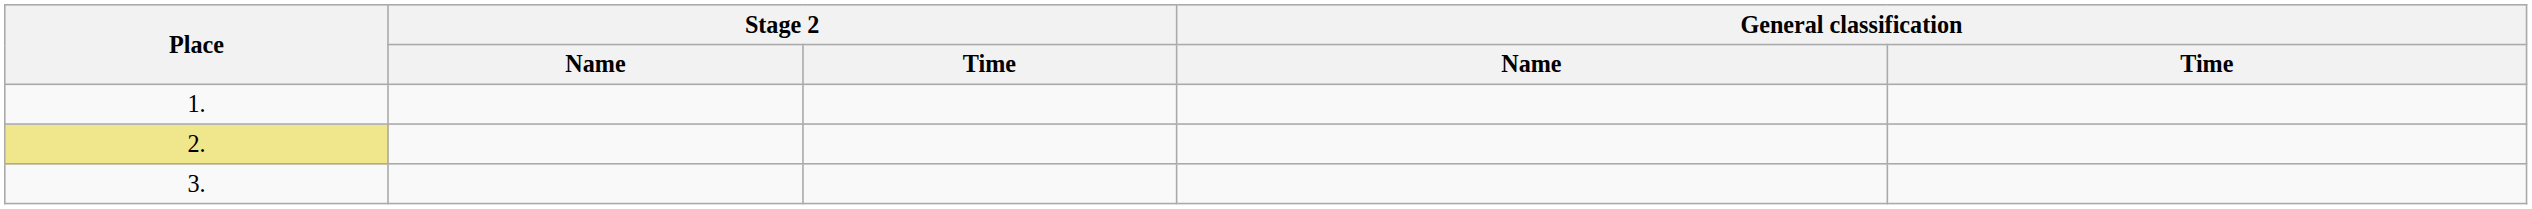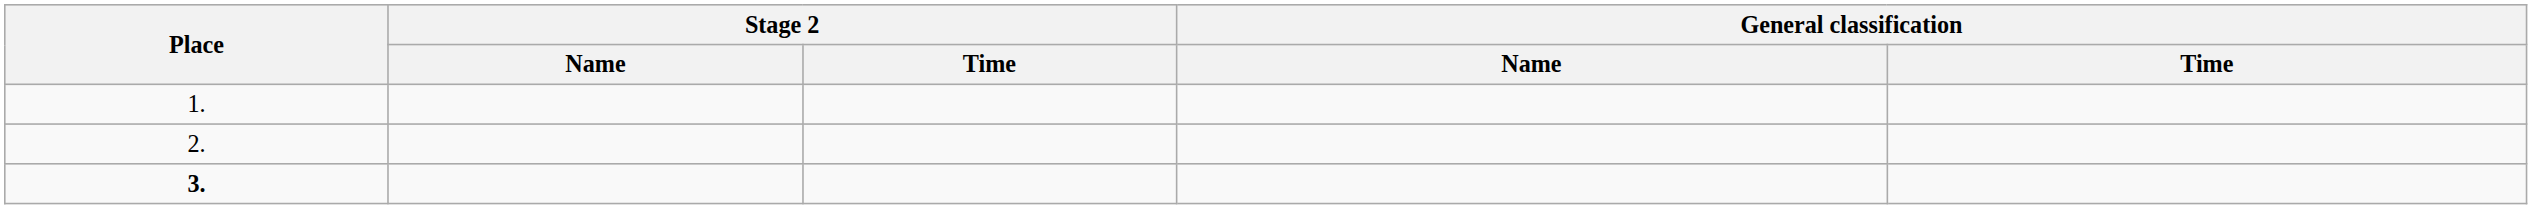(197, 144) khaki background -> (197, 144) no background
(197, 184) normal -> (197, 184) bold
